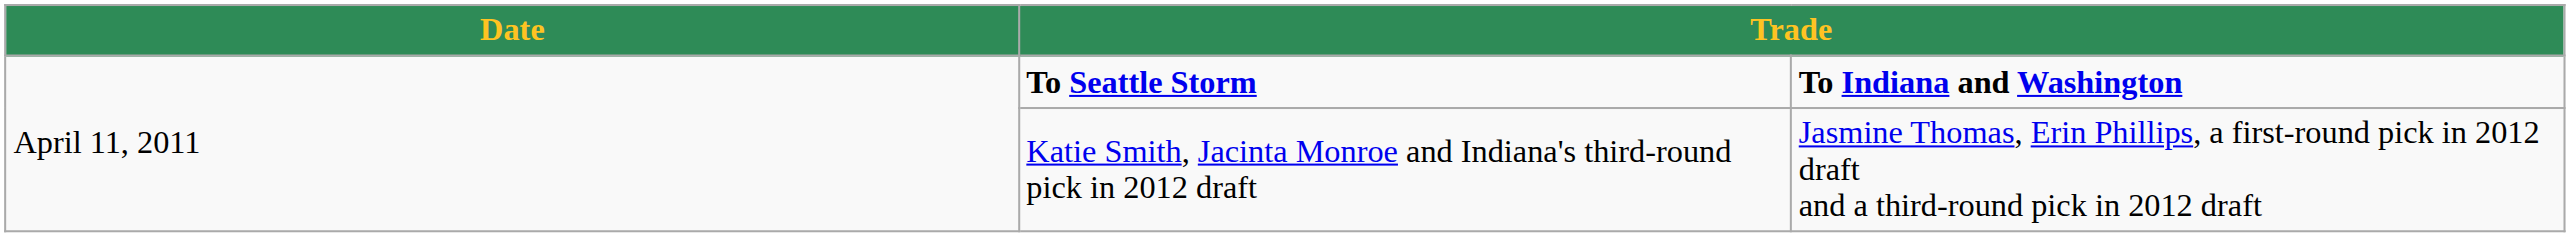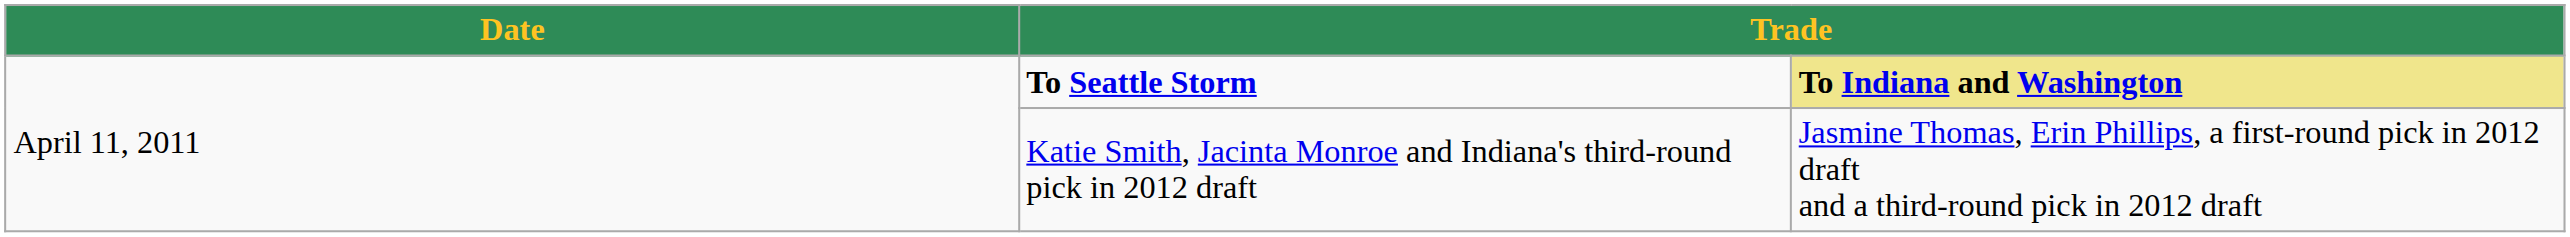(1991, 81) no background -> (1991, 81) khaki background
